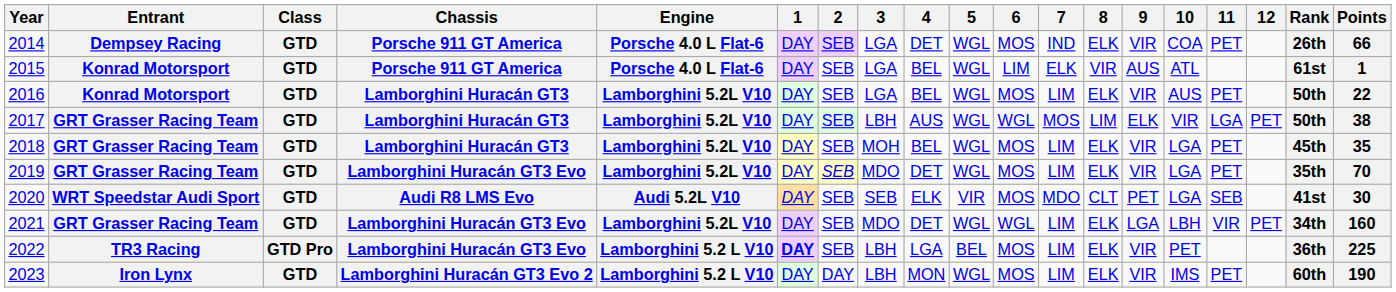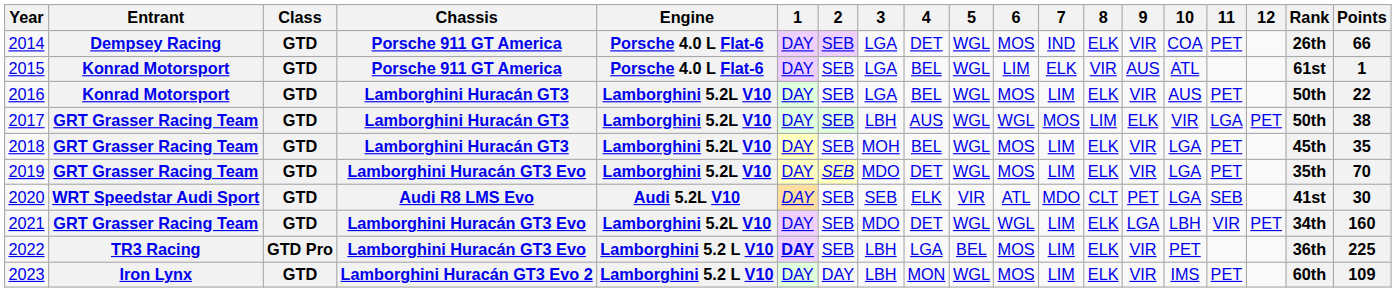(1016, 198) MOS -> (1016, 198) ATL
(1362, 275) 190 -> (1362, 275) 109
